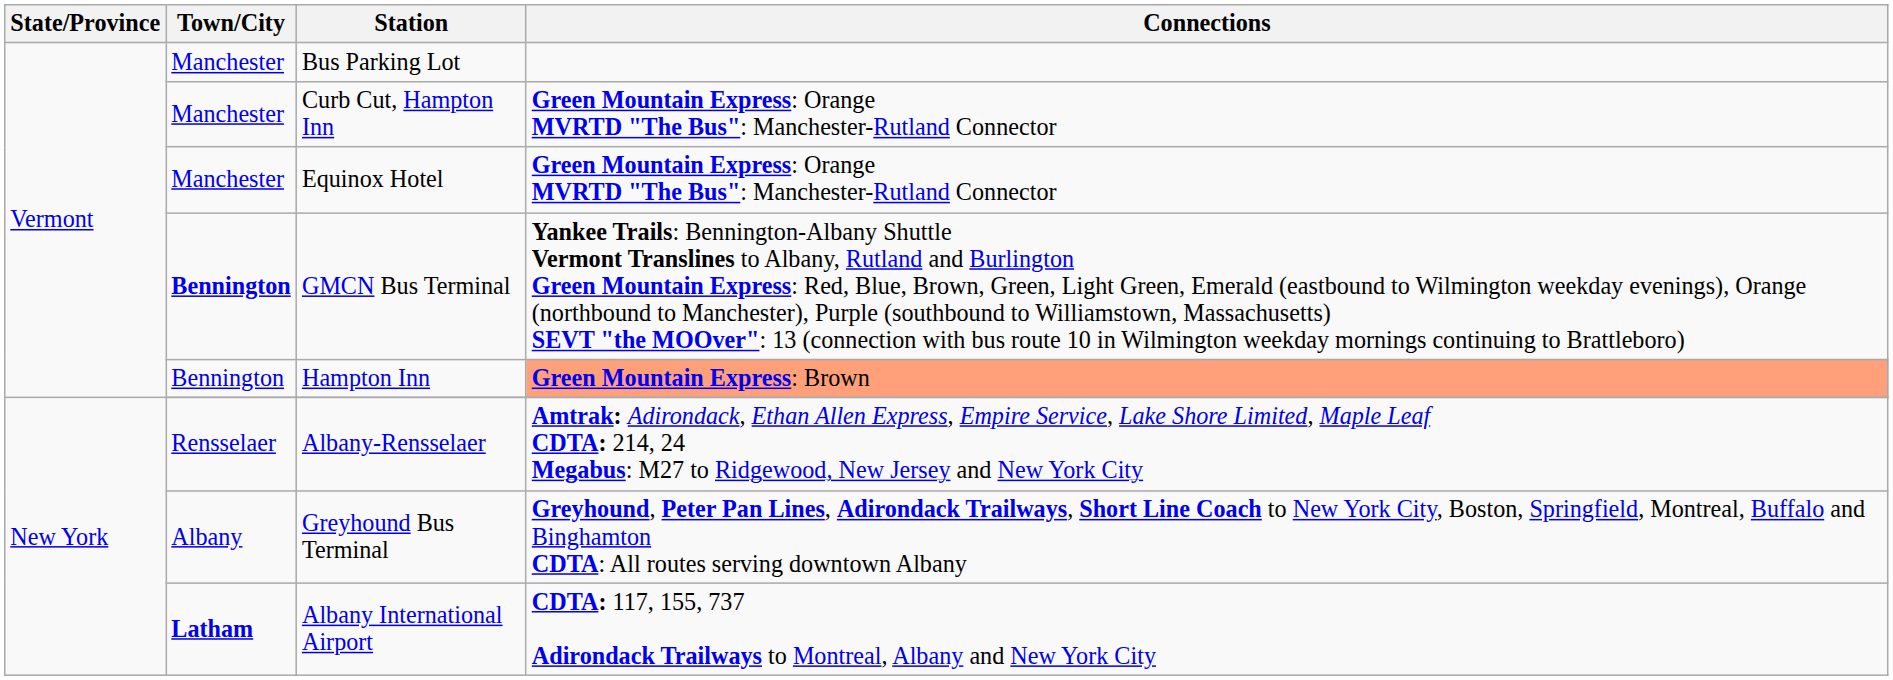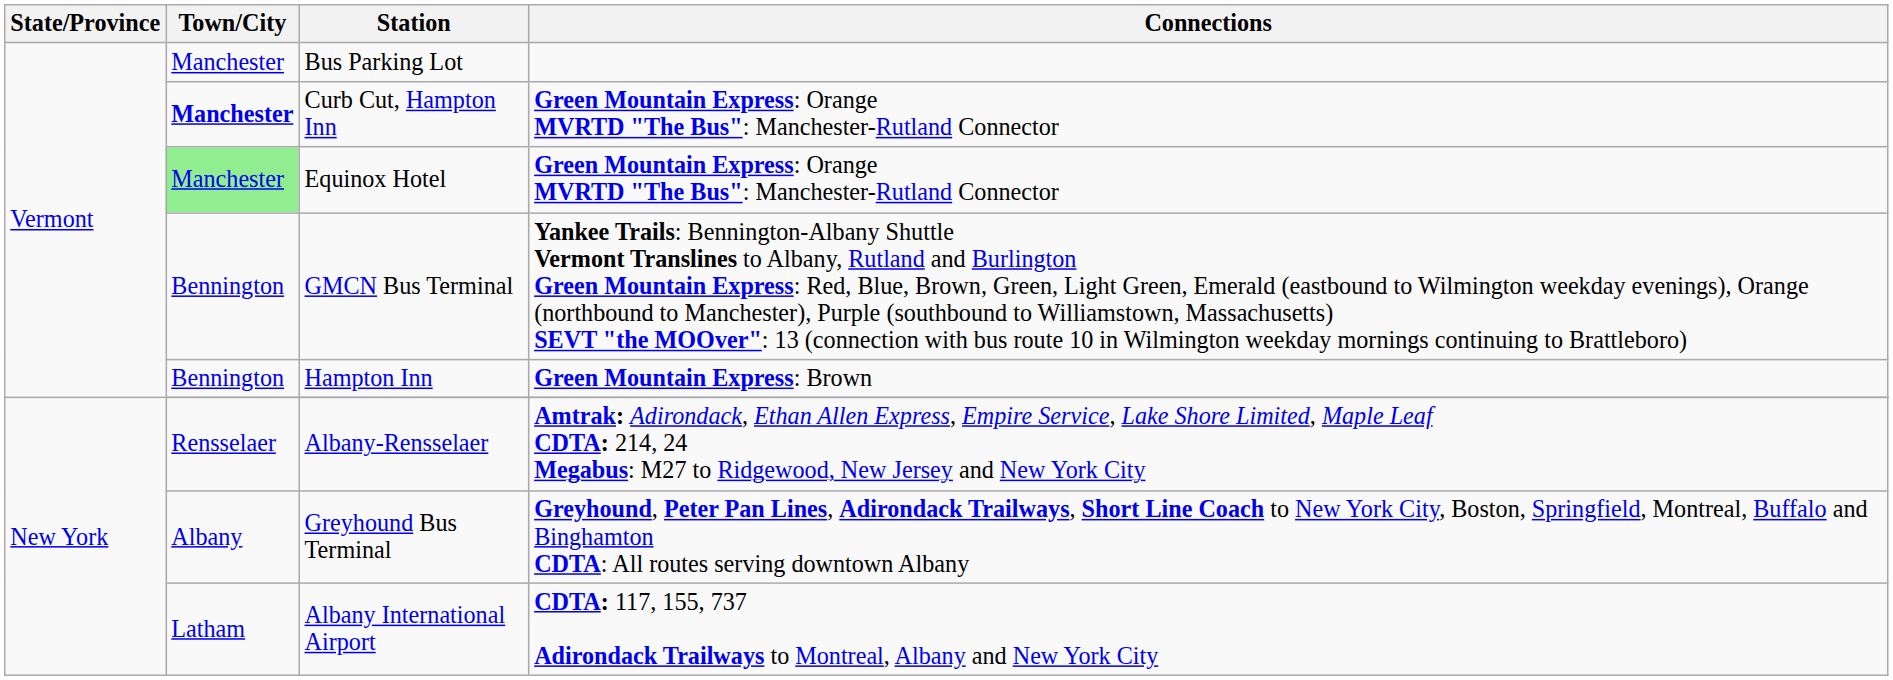(228, 113) normal -> (232, 113) bold
(228, 179) no background -> (228, 179) lightgreen background
(231, 285) bold -> (228, 285) normal
(701, 378) lightsalmon background -> (703, 378) no background
(212, 629) bold -> (208, 629) normal
